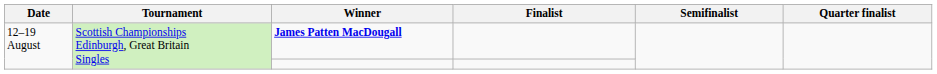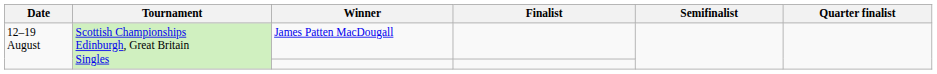(338, 32) bold -> (334, 32) normal
